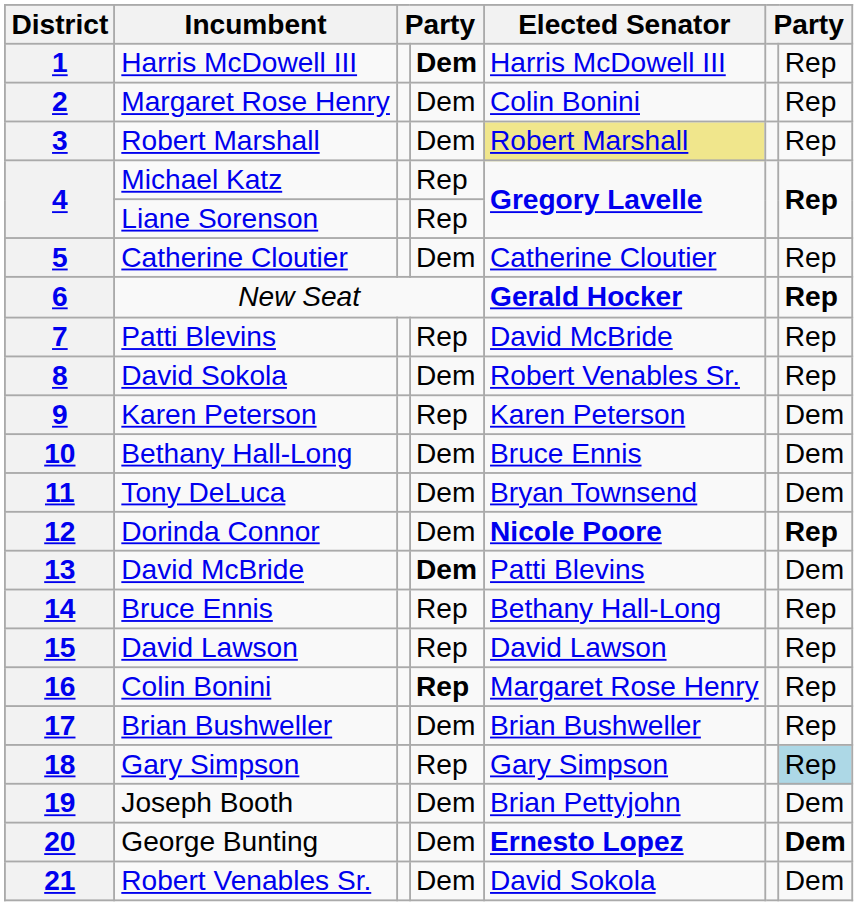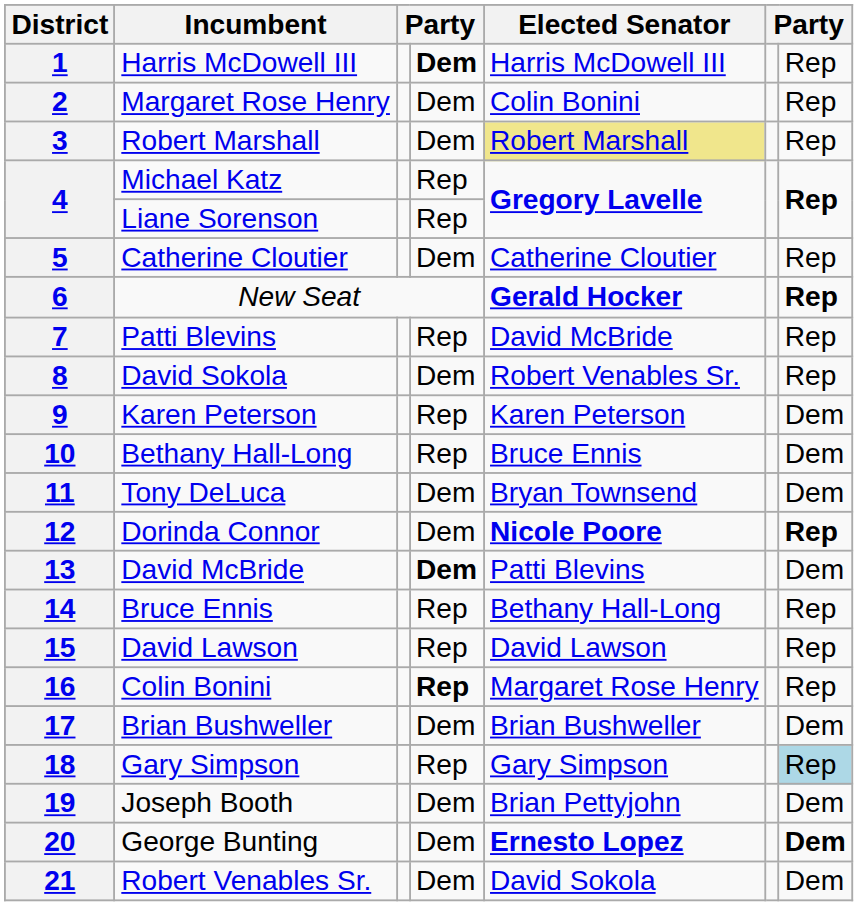(446, 452) Dem -> (442, 452) Rep
(811, 725) Rep -> (814, 725) Dem
